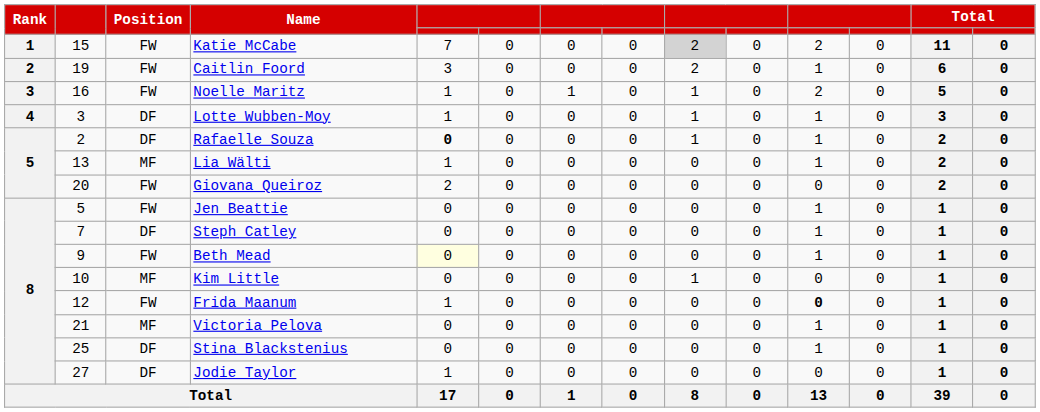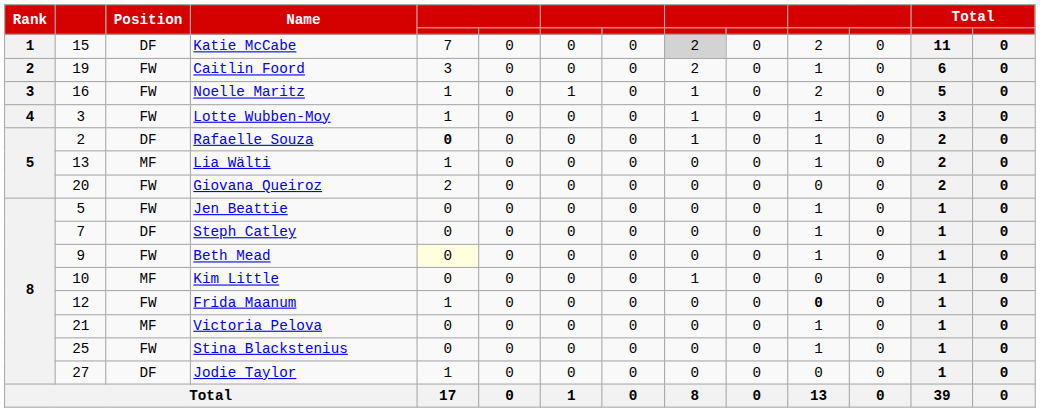(148, 46) FW -> (148, 46) DF
(148, 116) DF -> (148, 116) FW
(148, 349) DF -> (148, 349) FW
